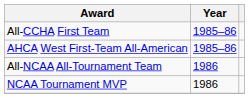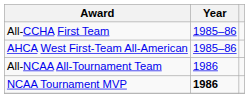(205, 84) normal -> (205, 84) bold
